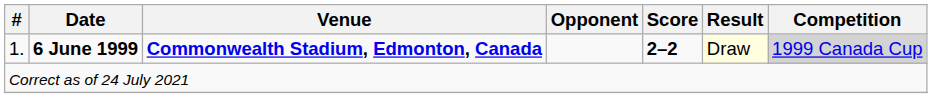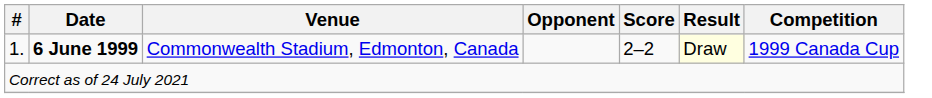(344, 49) bold -> (333, 49) normal
(662, 49) bold -> (639, 49) normal
(847, 49) lightgrey background -> (824, 49) no background
